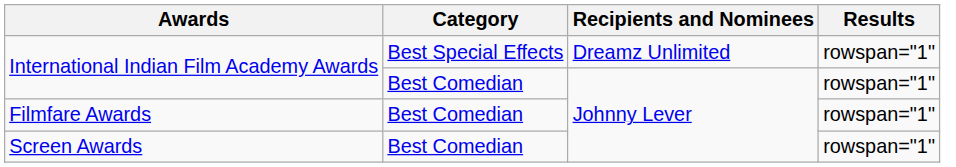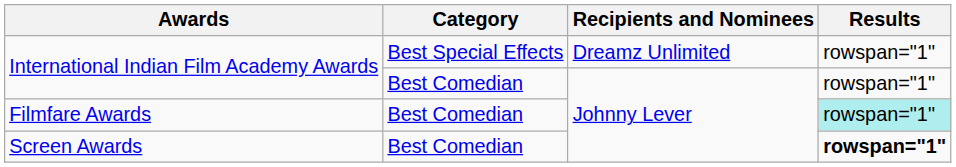(879, 114) no background -> (879, 114) paleturquoise background
(879, 146) normal -> (885, 146) bold
